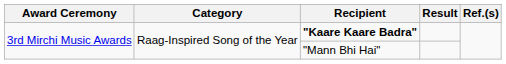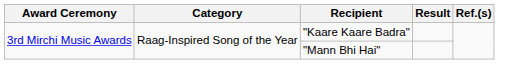(360, 31) bold -> (356, 31) normal
